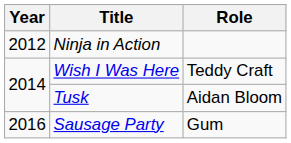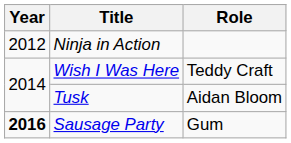(27, 124) normal -> (27, 124) bold
